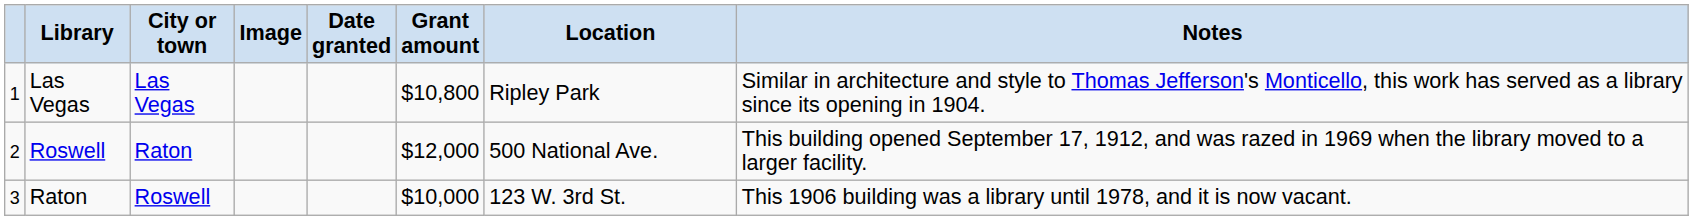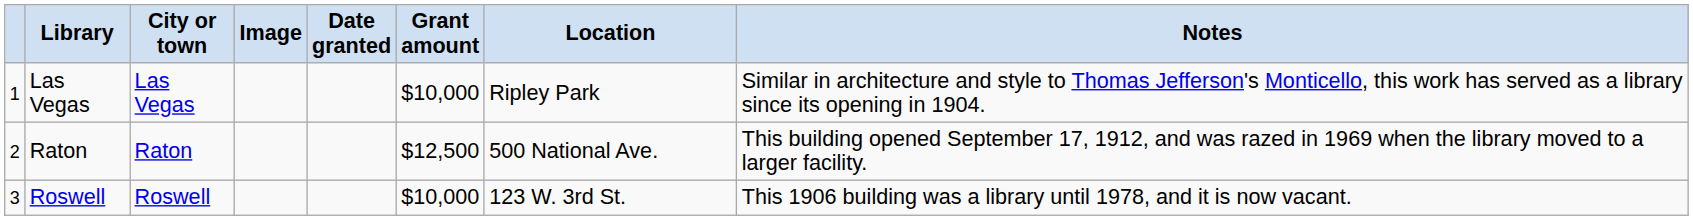(440, 92) $10,800 -> (440, 92) $10,000
(67, 150) Roswell -> (58, 150) Raton
(440, 150) $12,000 -> (440, 150) $12,500
(58, 197) Raton -> (67, 197) Roswell
